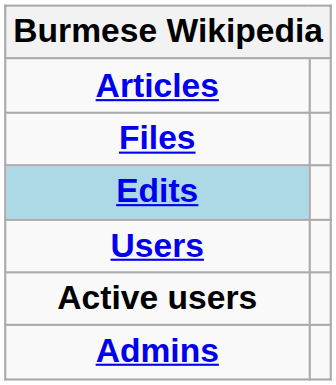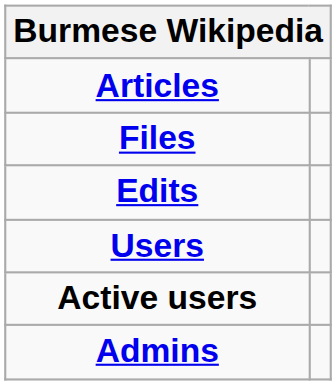(157, 191) lightblue background -> (157, 191) no background
